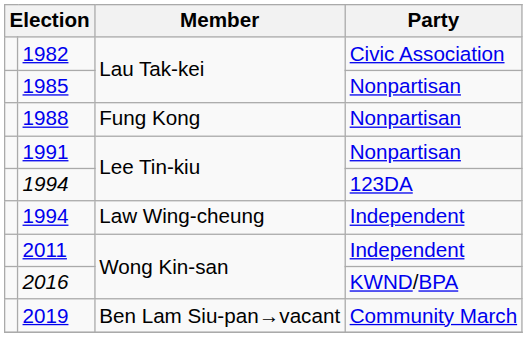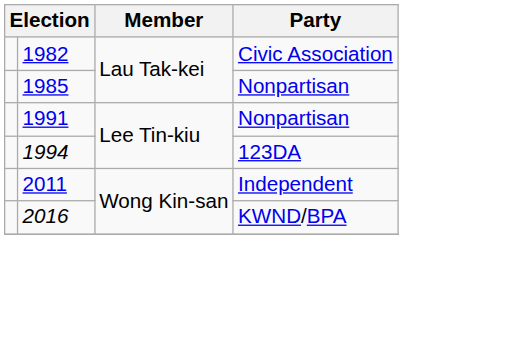- row: (46, 119)
- row: (46, 217)
- row: (46, 315)
